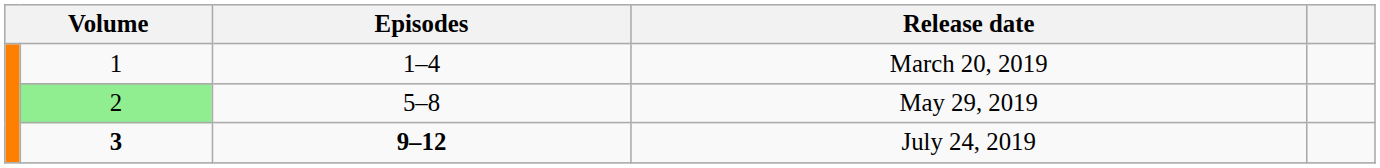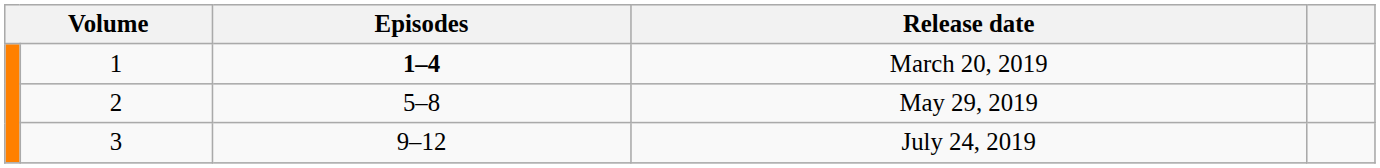(421, 63) normal -> (421, 63) bold
(116, 102) lightgreen background -> (116, 102) no background
(116, 142) bold -> (116, 142) normal
(421, 142) bold -> (421, 142) normal
